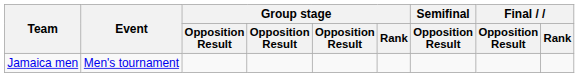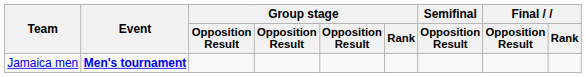(131, 63) normal -> (135, 63) bold
